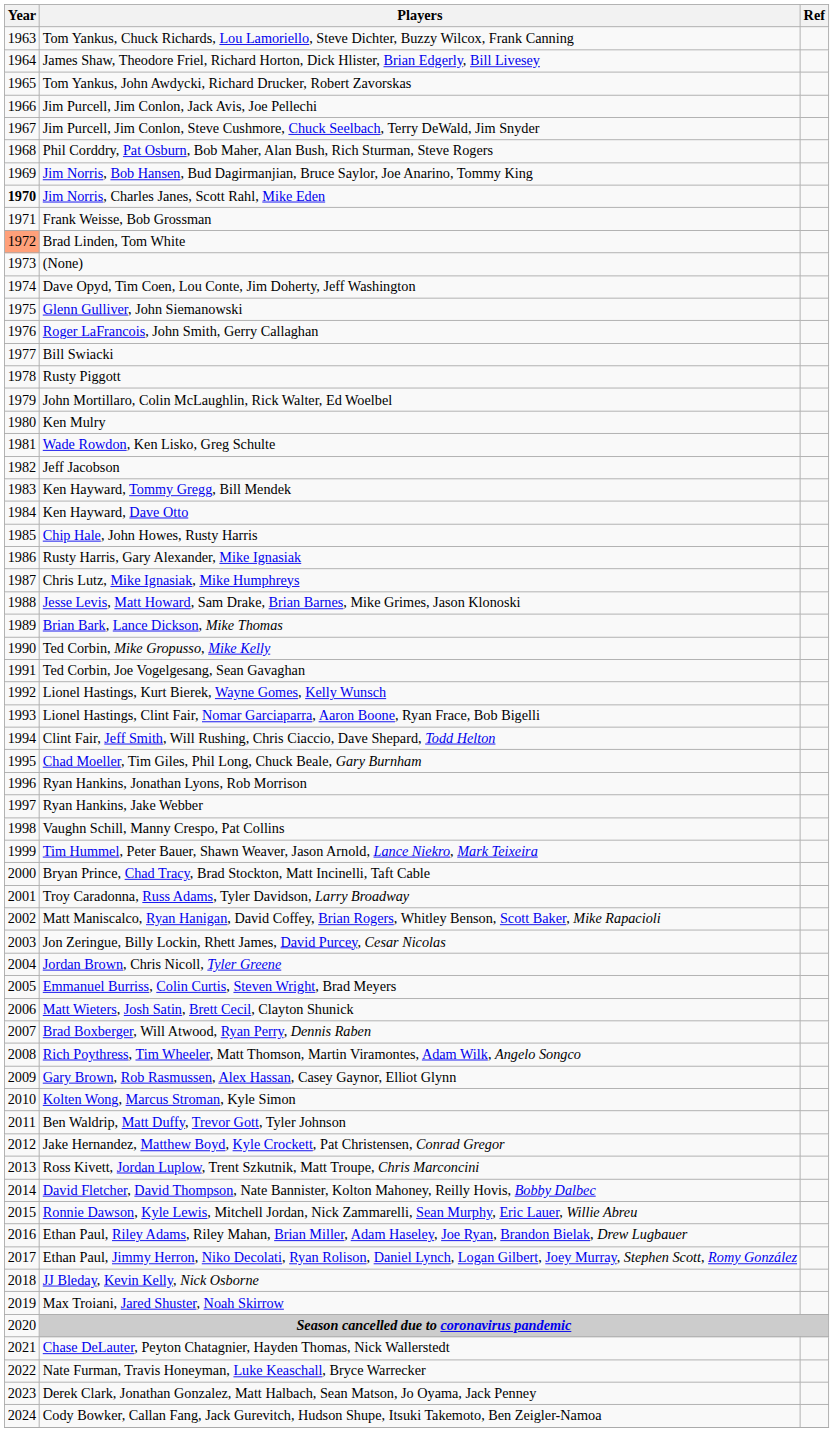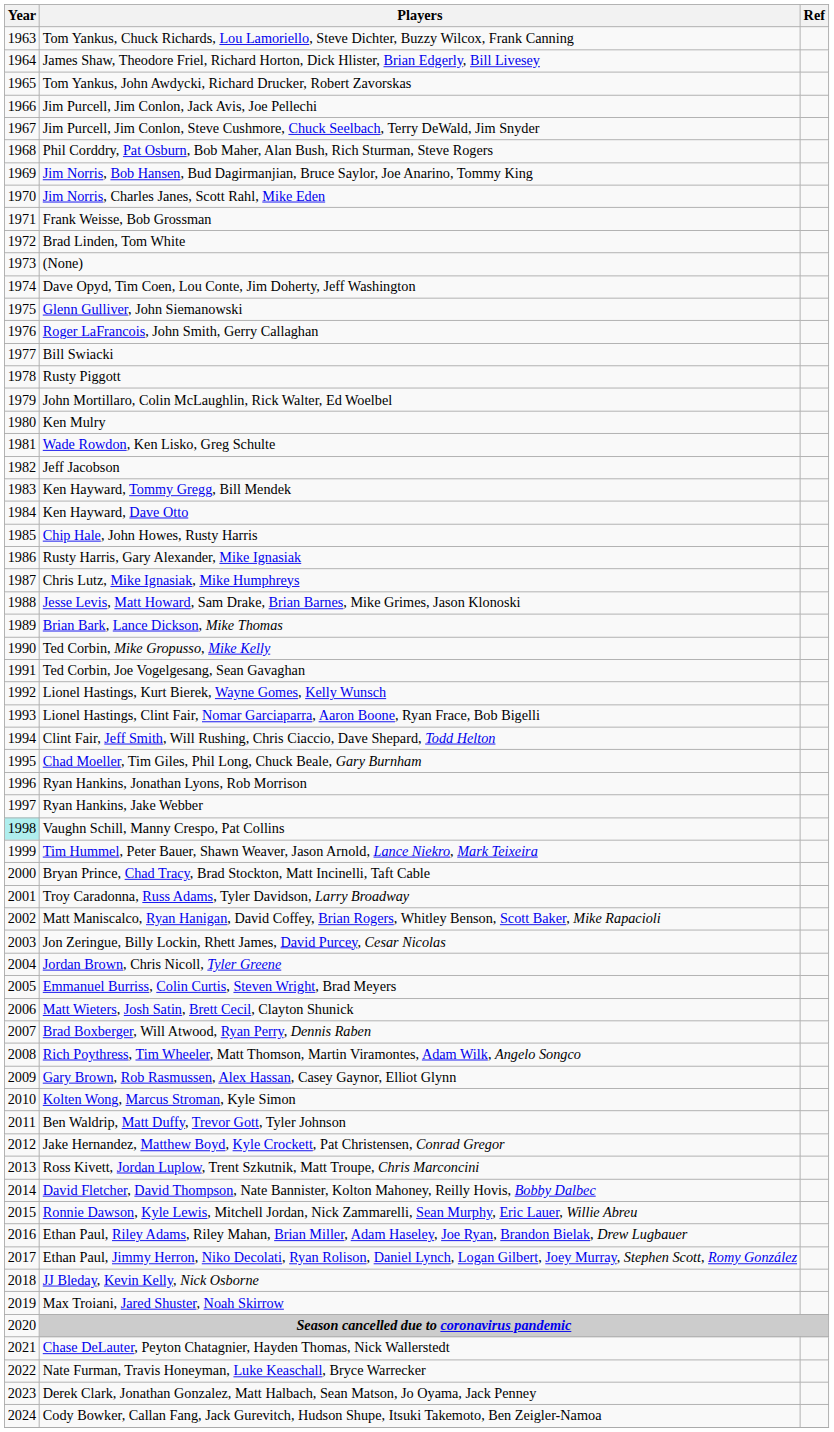(22, 196) bold -> (22, 196) normal
(22, 241) lightsalmon background -> (22, 241) no background
(22, 828) no background -> (22, 828) paleturquoise background
